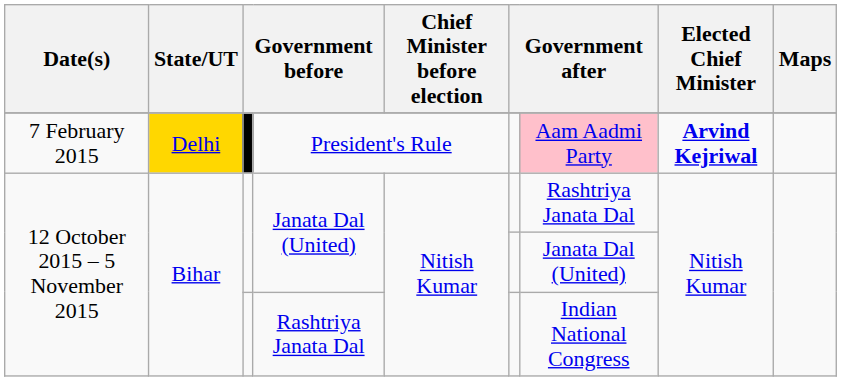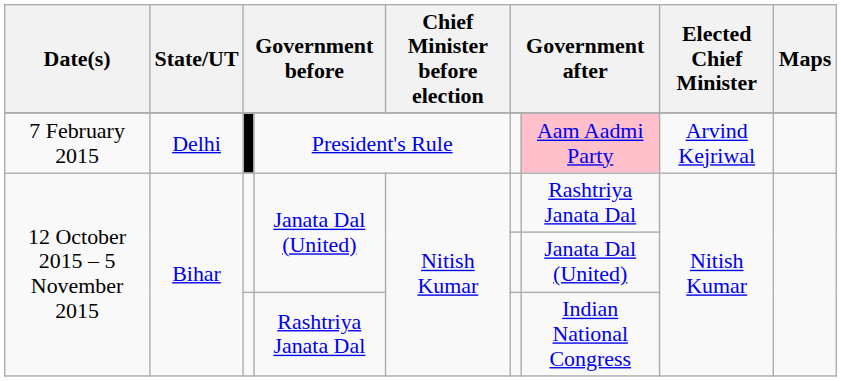(196, 142) gold background -> (197, 142) no background
(716, 142) bold -> (717, 142) normal
